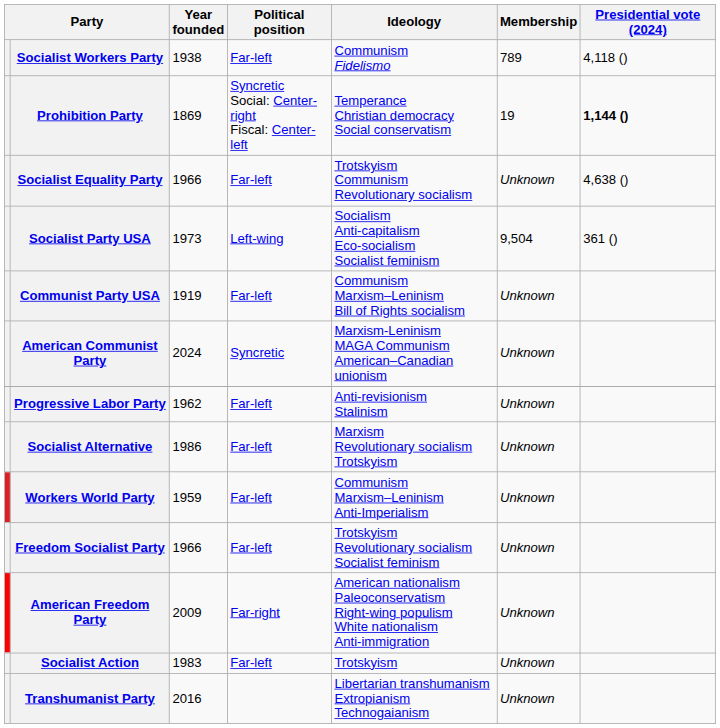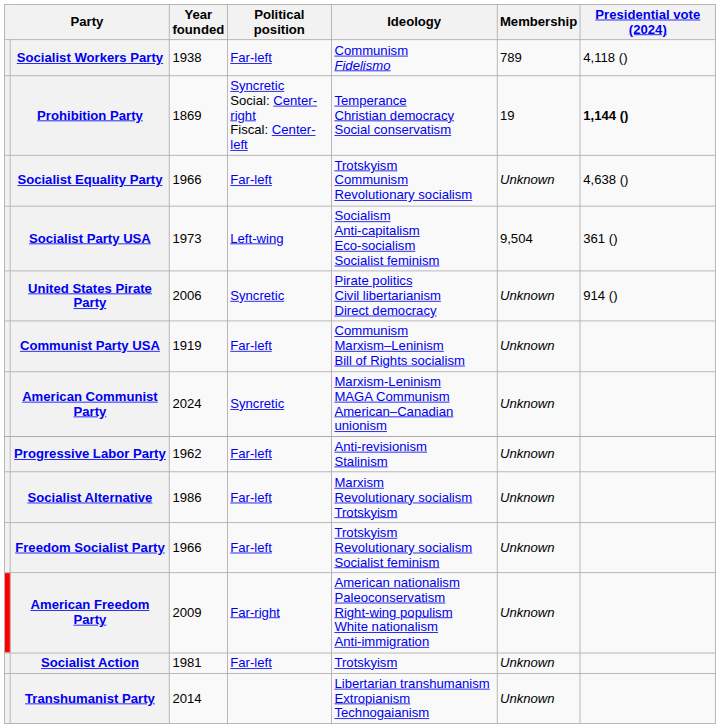+ row: (90, 296)
- row: (90, 497)
(187, 663) 1983 -> (187, 663) 1981
(187, 698) 2016 -> (187, 698) 2014
